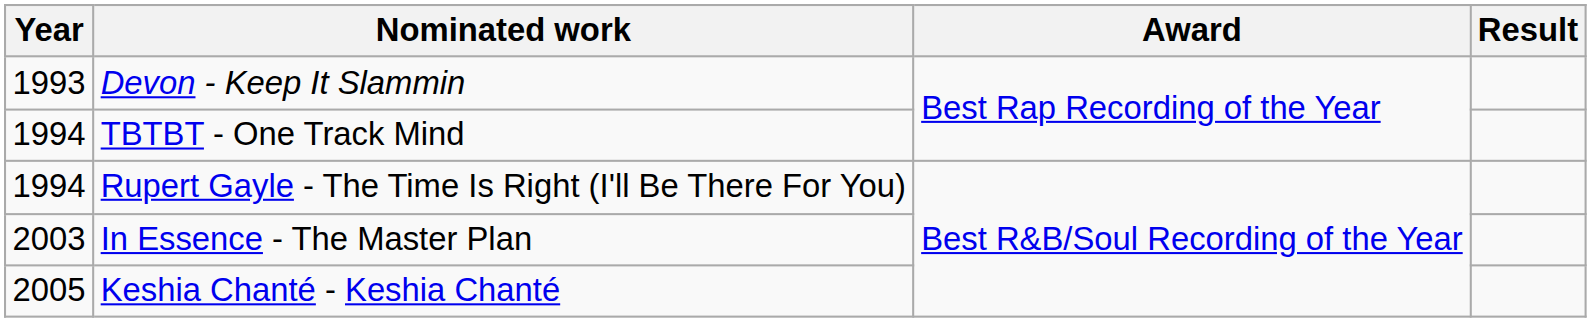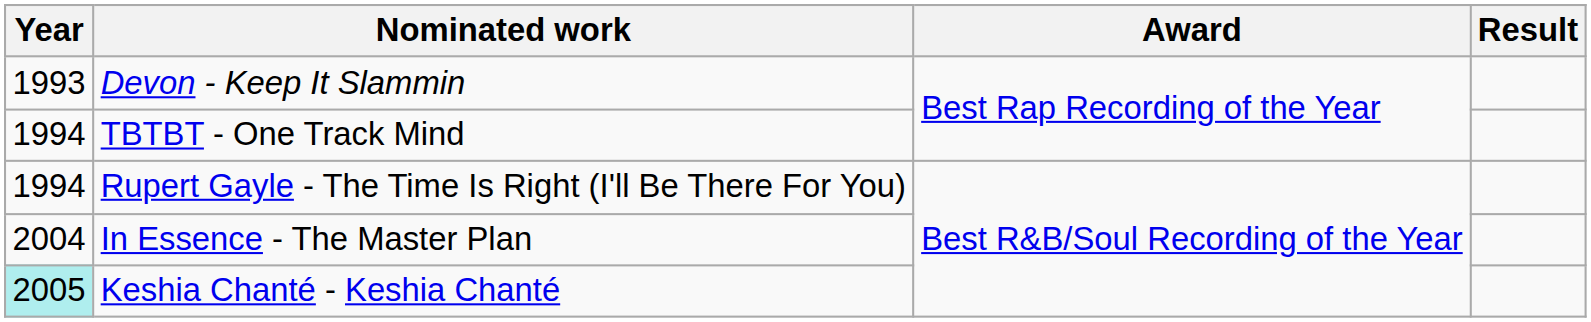(49, 238) 2003 -> (49, 238) 2004
(49, 290) no background -> (49, 290) paleturquoise background
